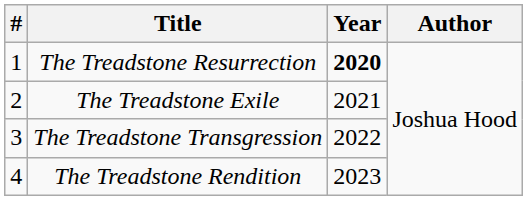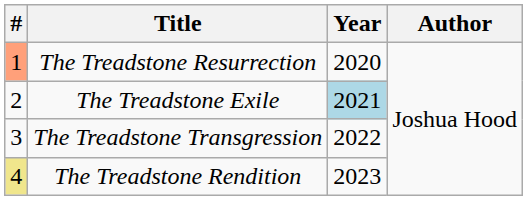(16, 61) no background -> (16, 61) lightsalmon background
(357, 61) bold -> (357, 61) normal
(357, 99) no background -> (357, 99) lightblue background
(16, 175) no background -> (16, 175) khaki background
